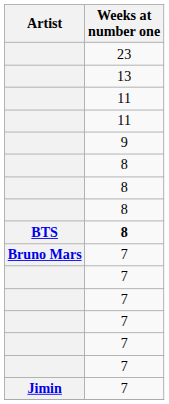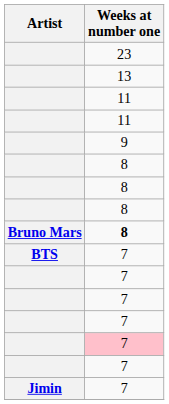(45, 232) BTS -> (45, 232) Bruno Mars
(45, 254) Bruno Mars -> (45, 254) BTS
(124, 344) no background -> (124, 344) pink background
